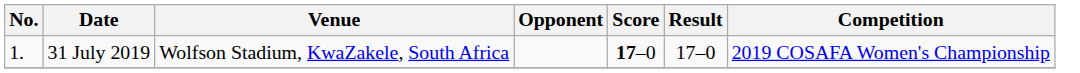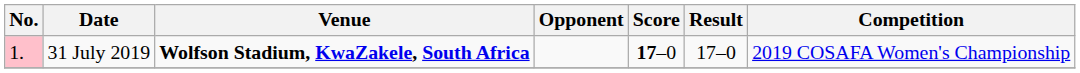(17, 51) no background -> (17, 51) pink background
(334, 51) normal -> (344, 51) bold
